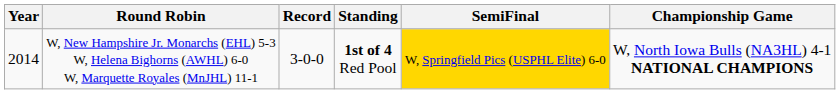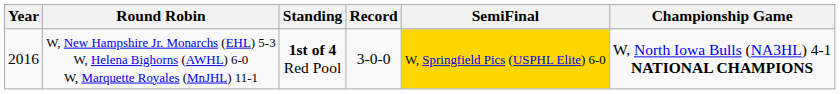columns swapped: (307, 16) <-> (368, 16)
(24, 58) 2014 -> (24, 58) 2016
